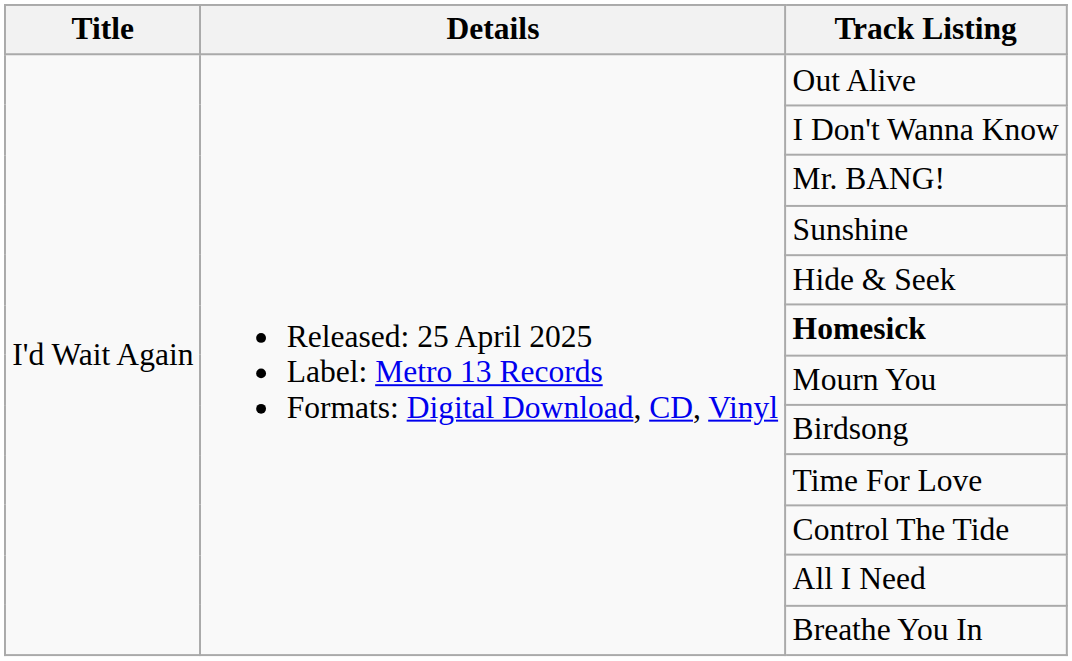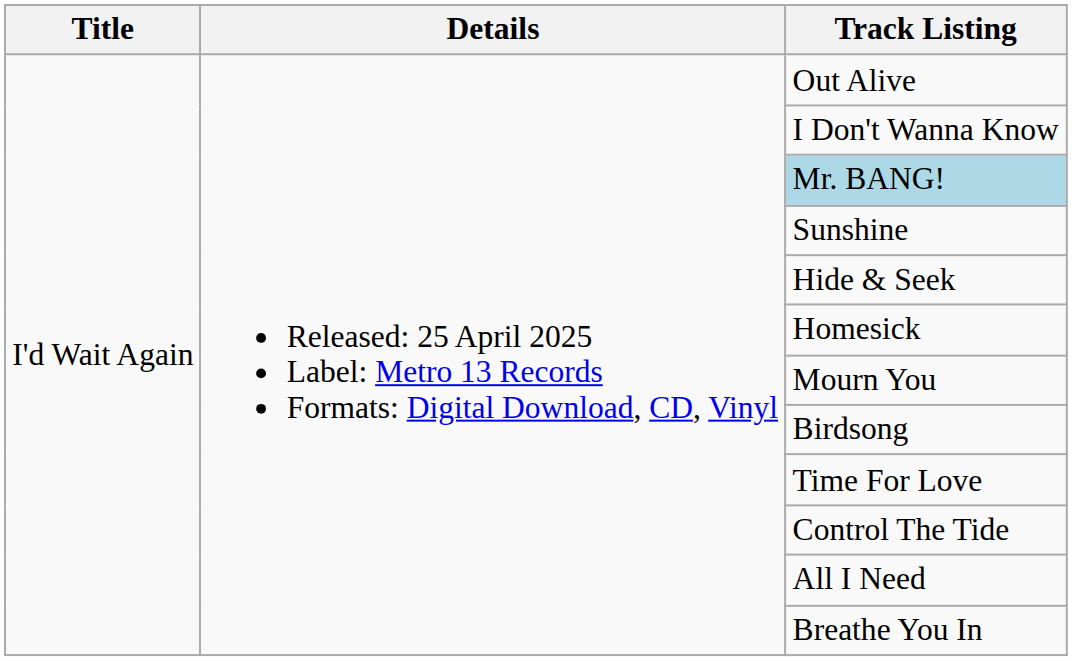(869, 179) no background -> (869, 179) lightblue background
(859, 329) bold -> (857, 329) normal
